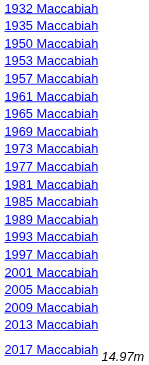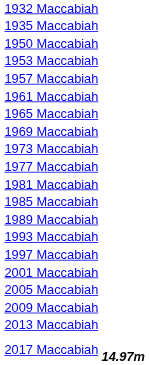(123, 357) normal -> (123, 357) bold
